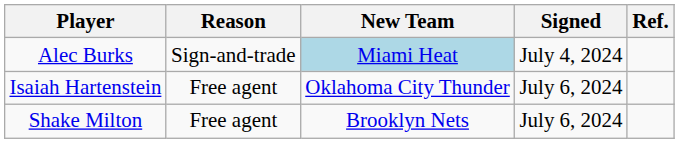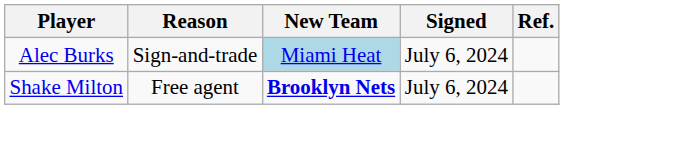(571, 54) July 4, 2024 -> (456, 54) July 6, 2024
- row: (85, 87)
(408, 120) normal -> (331, 87) bold
